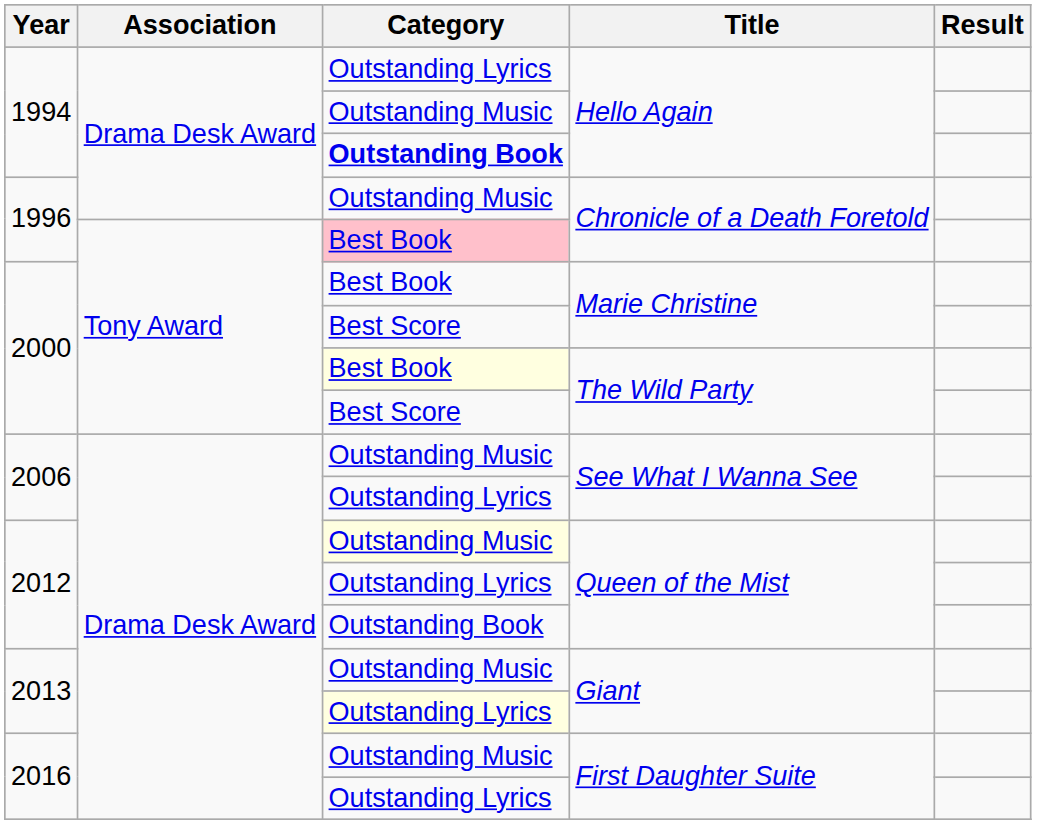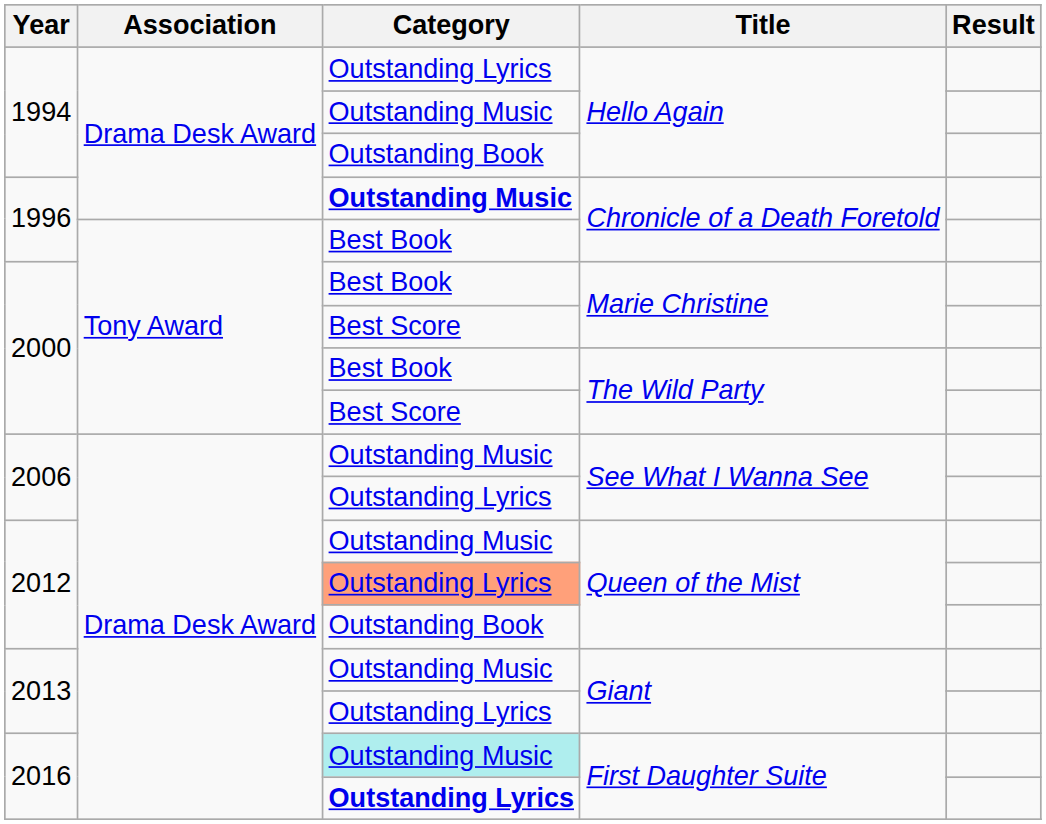(446, 154) bold -> (436, 154) normal
(441, 197) normal -> (450, 197) bold
(390, 240) pink background -> (390, 240) no background
(390, 369) lightyellow background -> (390, 369) no background
(441, 540) lightyellow background -> (441, 540) no background
(440, 583) no background -> (440, 583) lightsalmon background
(440, 712) lightyellow background -> (440, 712) no background
(441, 754) no background -> (441, 754) paleturquoise background
(440, 797) normal -> (451, 797) bold
